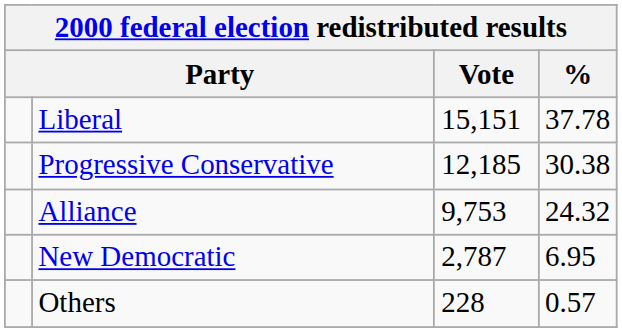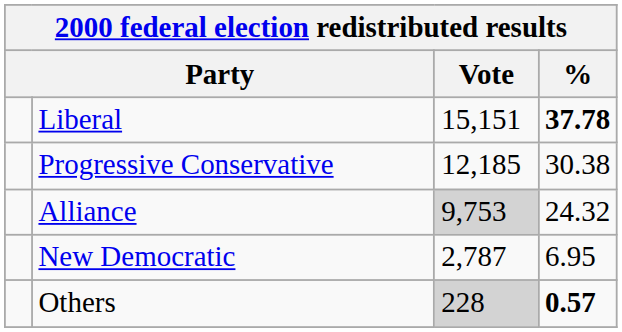(578, 119) normal -> (578, 119) bold
(474, 211) no background -> (474, 211) lightgrey background
(463, 303) no background -> (463, 303) lightgrey background
(570, 303) normal -> (570, 303) bold
